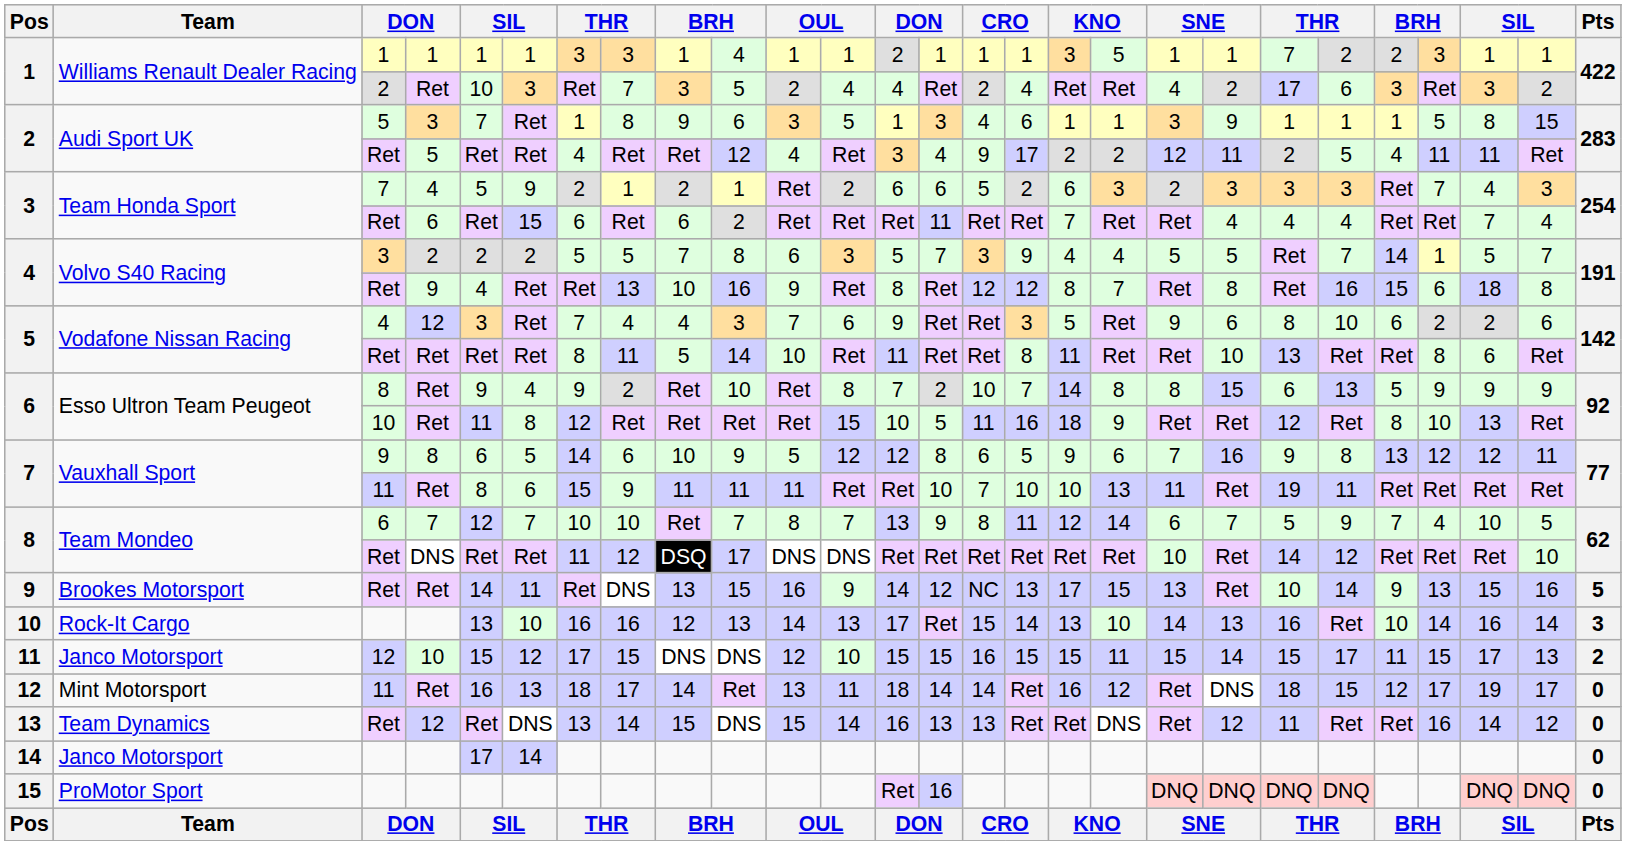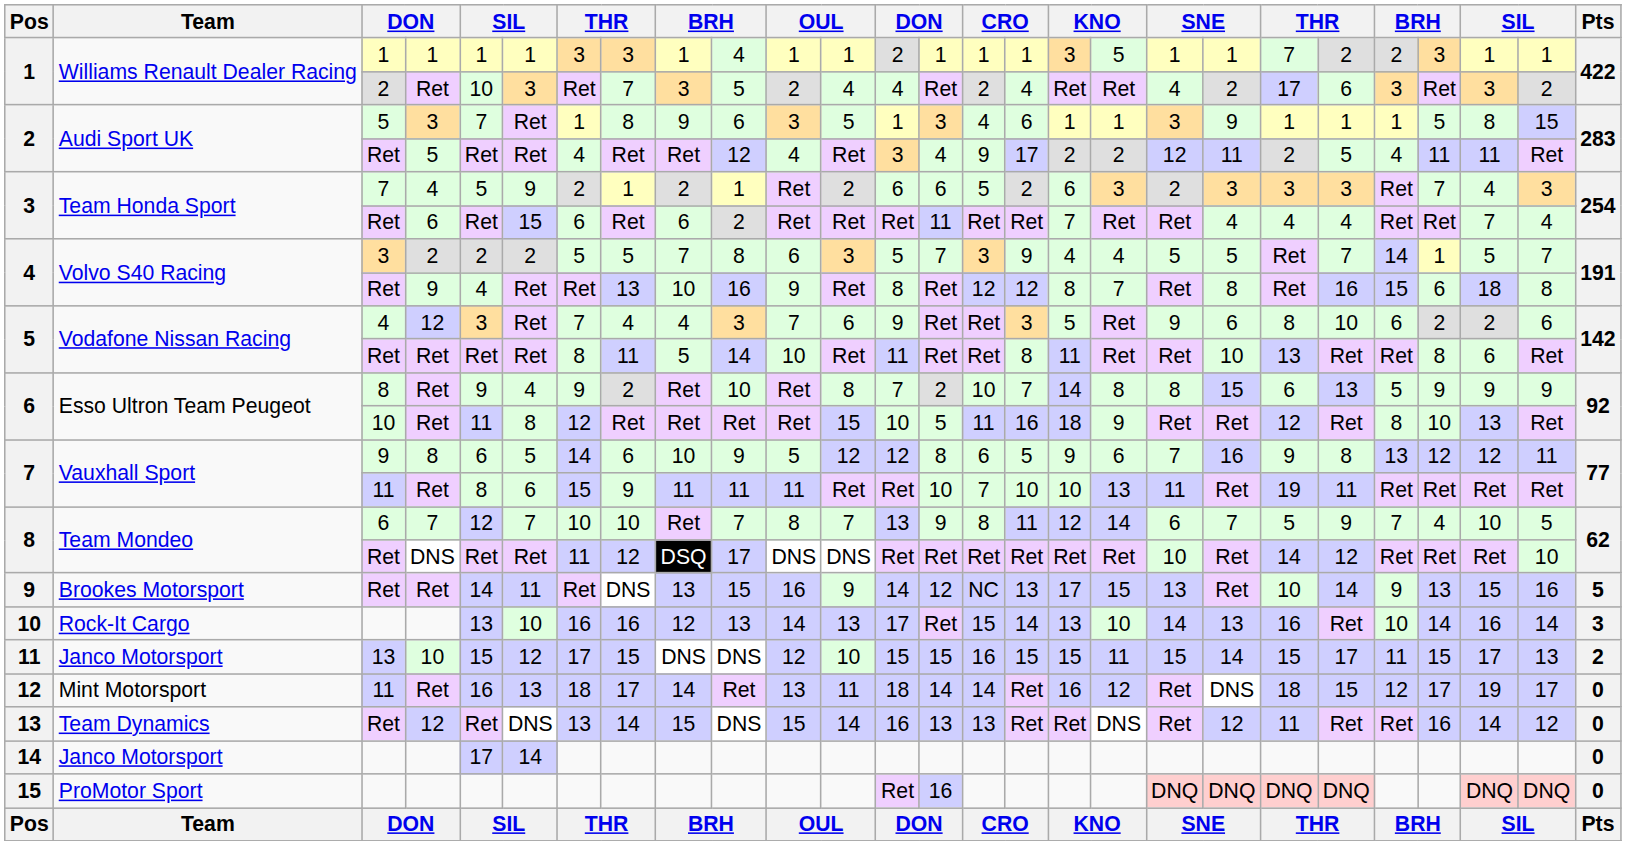(383, 657) 12 -> (383, 657) 13
